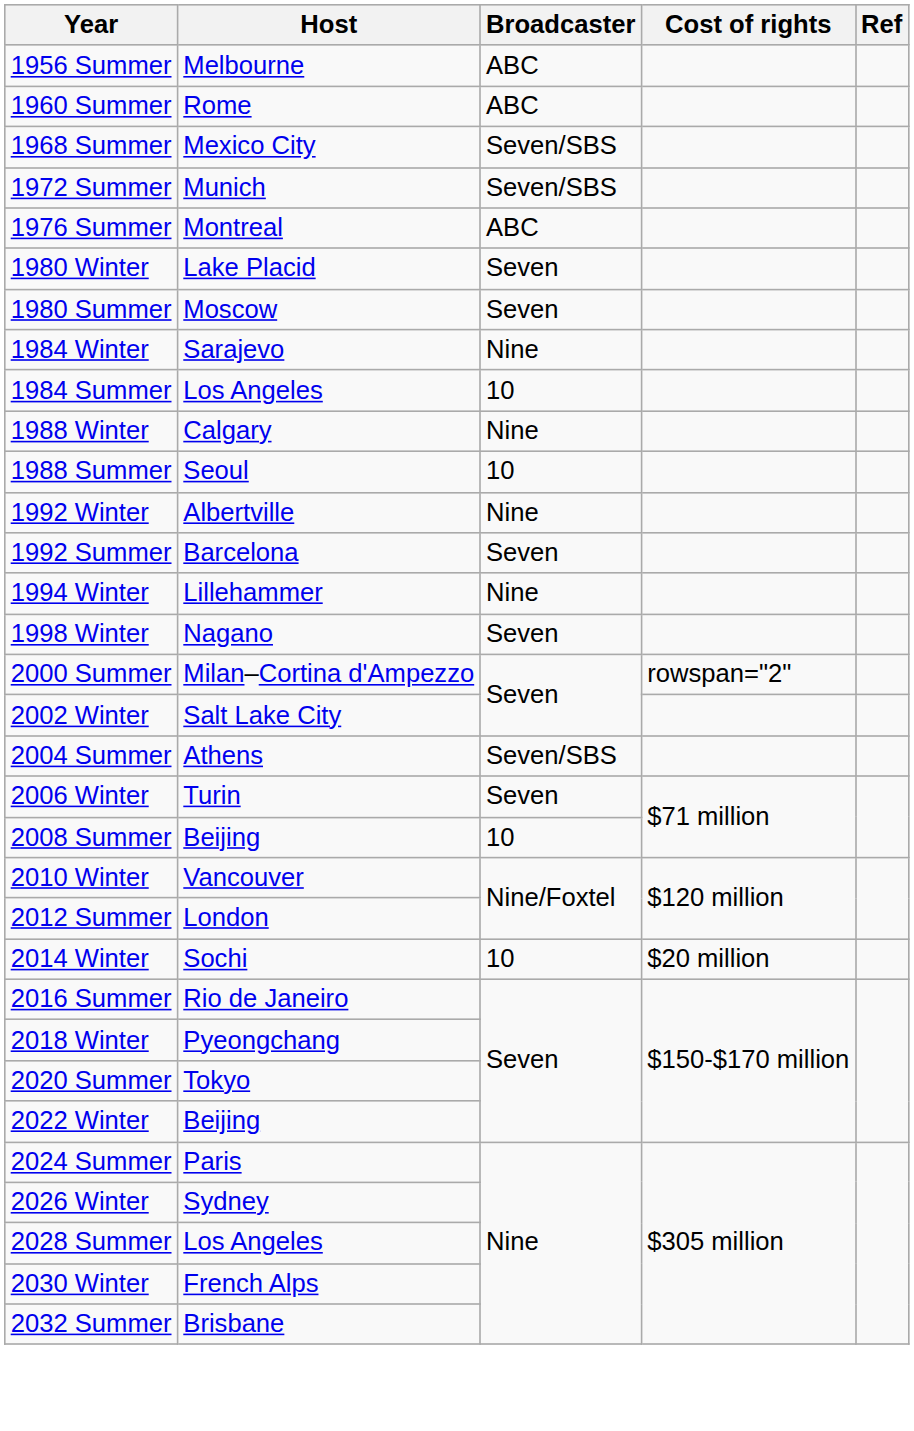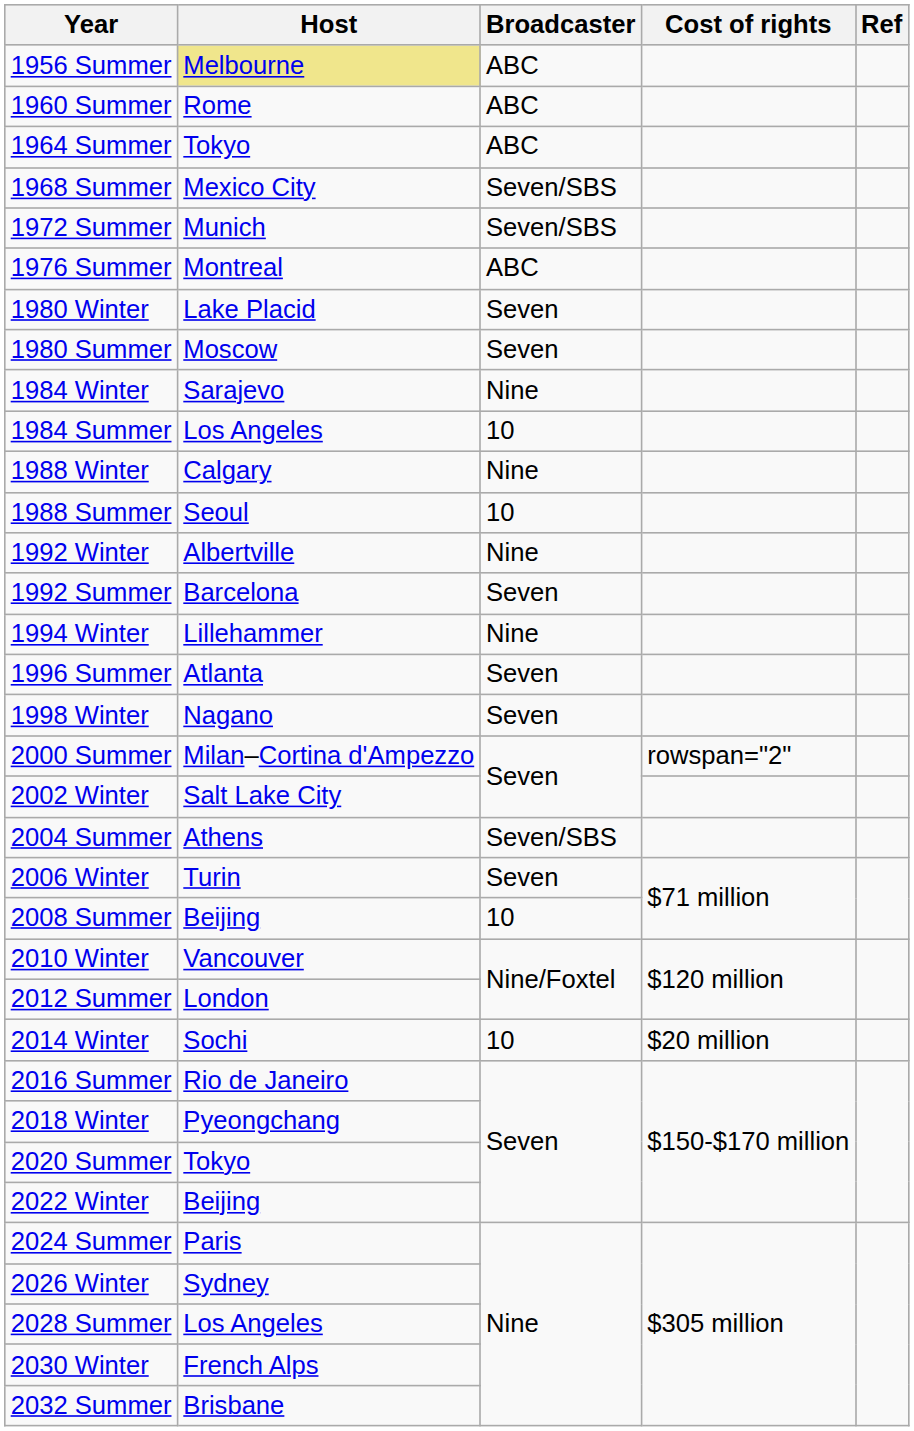(244, 65) no background -> (244, 65) khaki background
+ row: (91, 146)
+ row: (91, 674)
